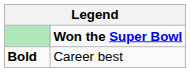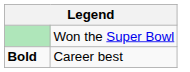(118, 36) bold -> (114, 36) normal
